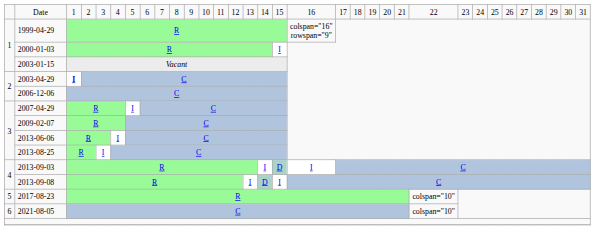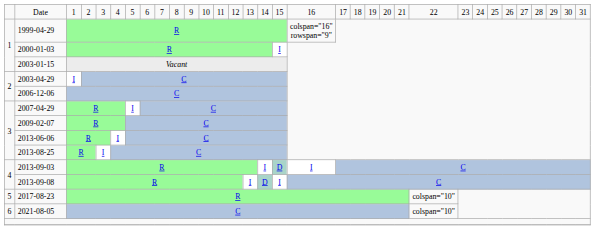(74, 79) bold -> (74, 79) normal
